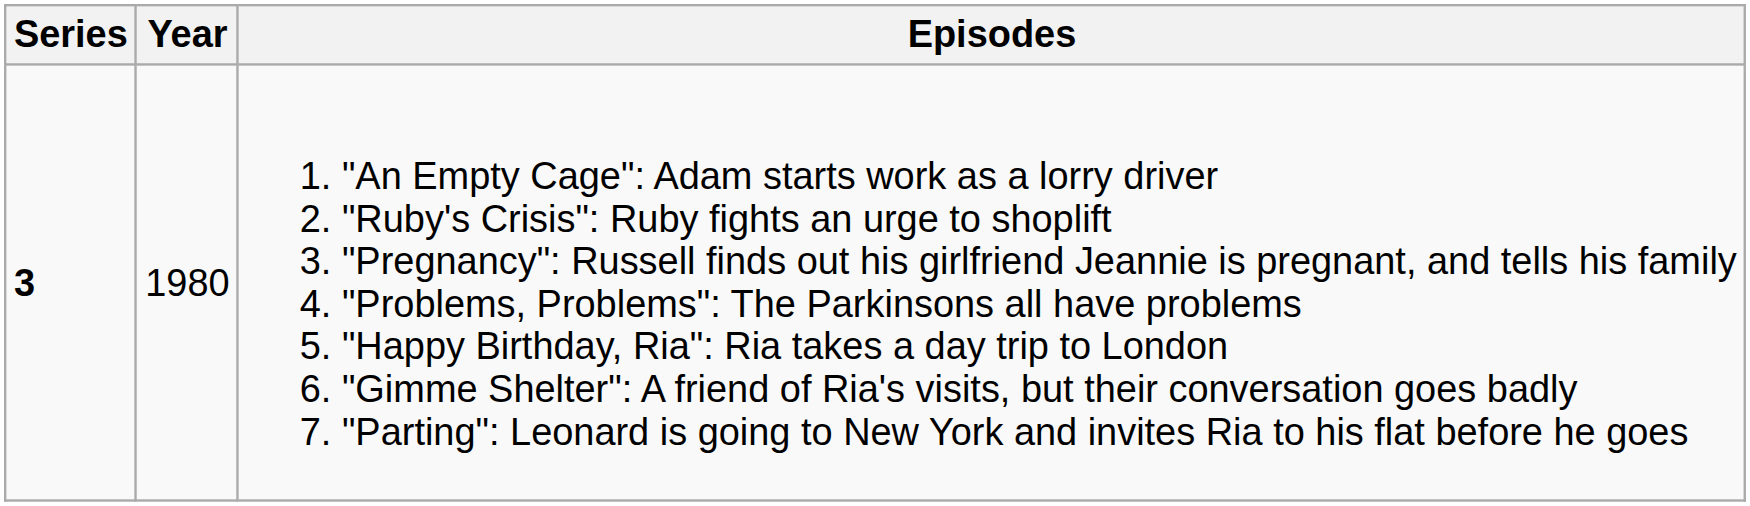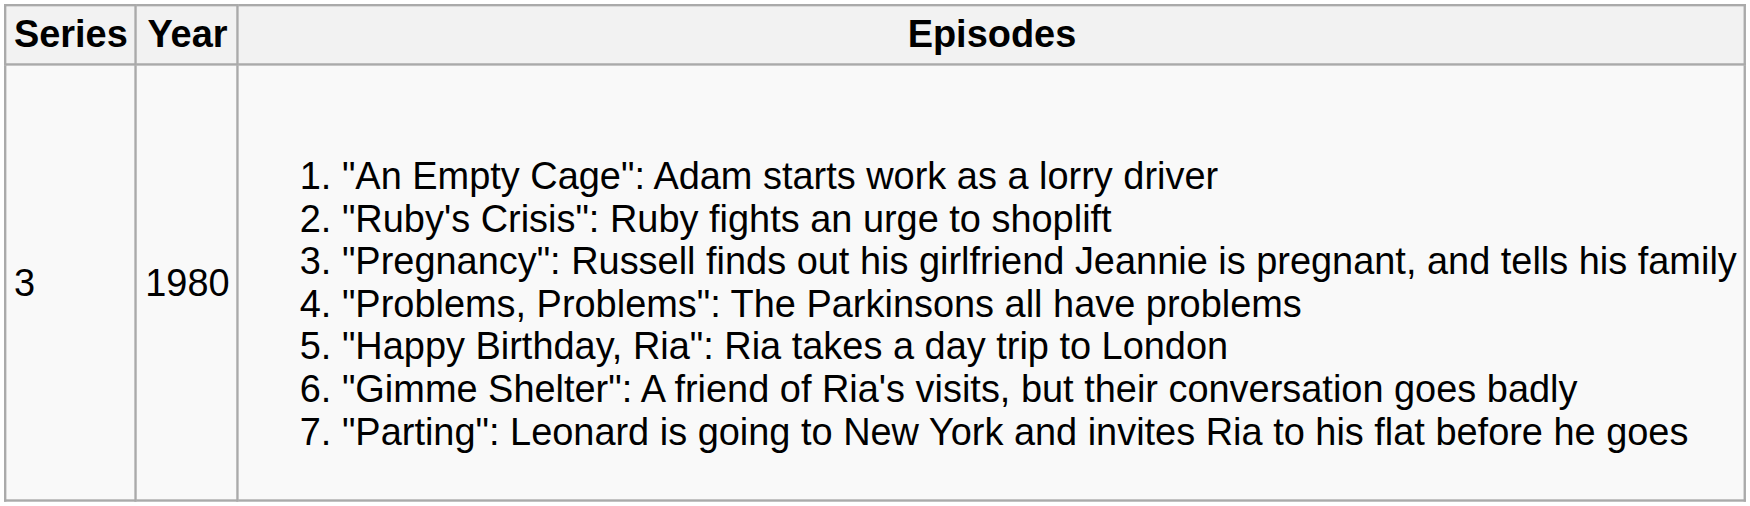(24, 281) bold -> (24, 281) normal
